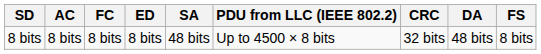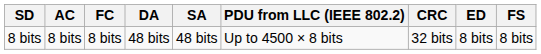columns swapped: (472, 15) <-> (145, 15)
